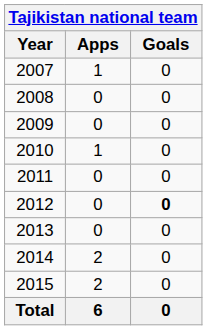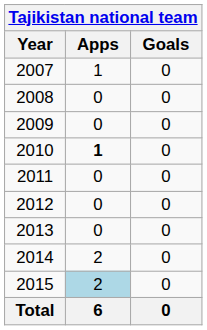(98, 151) normal -> (98, 151) bold
(166, 204) bold -> (166, 204) normal
(98, 284) no background -> (98, 284) lightblue background
